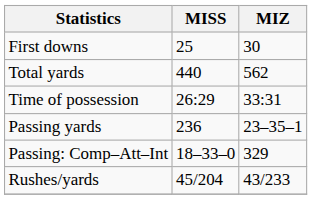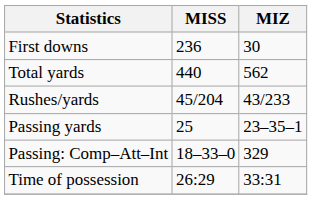(184, 45) 25 -> (189, 45) 236
rows swapped: (54, 180) <-> (74, 99)
(189, 126) 236 -> (184, 126) 25
